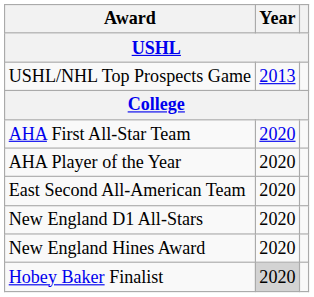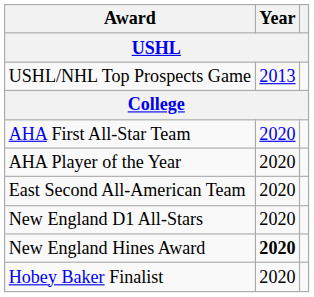(277, 248) normal -> (277, 248) bold
(277, 276) lightgrey background -> (277, 276) no background
